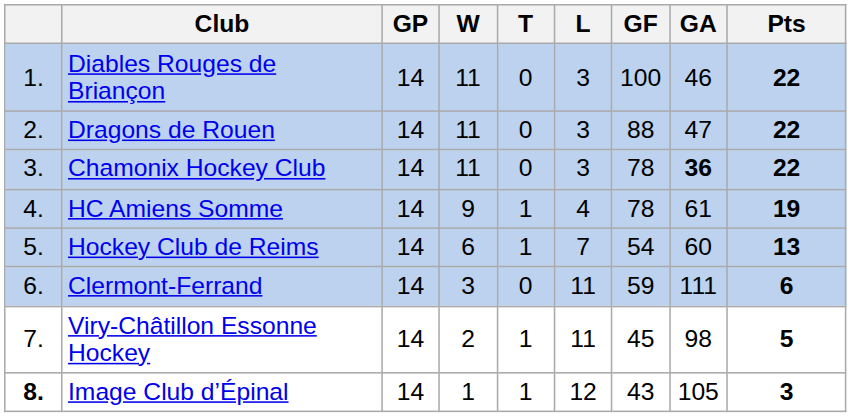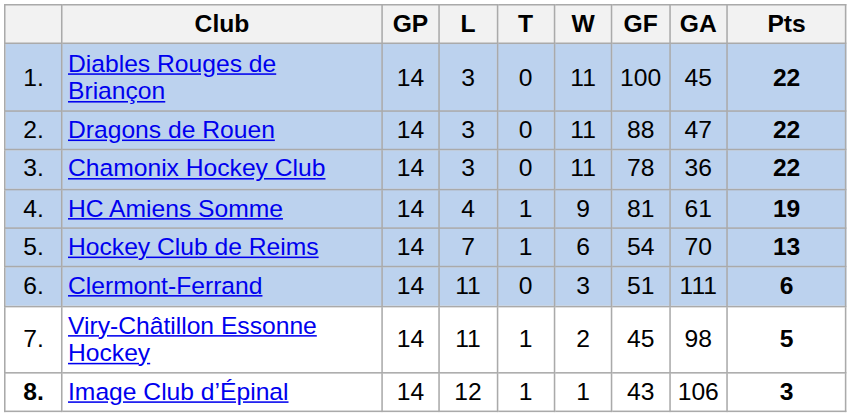columns swapped: (468, 24) <-> (583, 24)
(698, 76) 46 -> (698, 76) 45
(698, 168) bold -> (698, 168) normal
(641, 208) 78 -> (641, 208) 81
(698, 247) 60 -> (698, 247) 70
(641, 286) 59 -> (641, 286) 51
(698, 392) 105 -> (698, 392) 106
